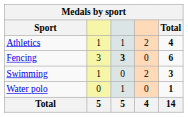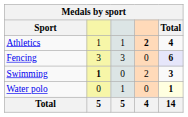(146, 43) normal -> (146, 43) bold
(123, 58) bold -> (123, 58) normal
(171, 58) no background -> (171, 58) lavender background
(99, 74) normal -> (99, 74) bold
(171, 89) no background -> (171, 89) lightyellow background
